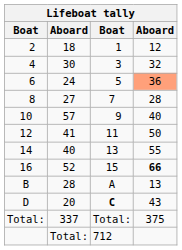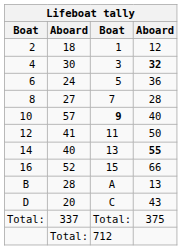(155, 64) normal -> (155, 64) bold
(155, 82) lightsalmon background -> (155, 82) no background
(112, 116) normal -> (112, 116) bold
(155, 150) normal -> (155, 150) bold
(155, 167) bold -> (155, 167) normal
(112, 202) bold -> (112, 202) normal
